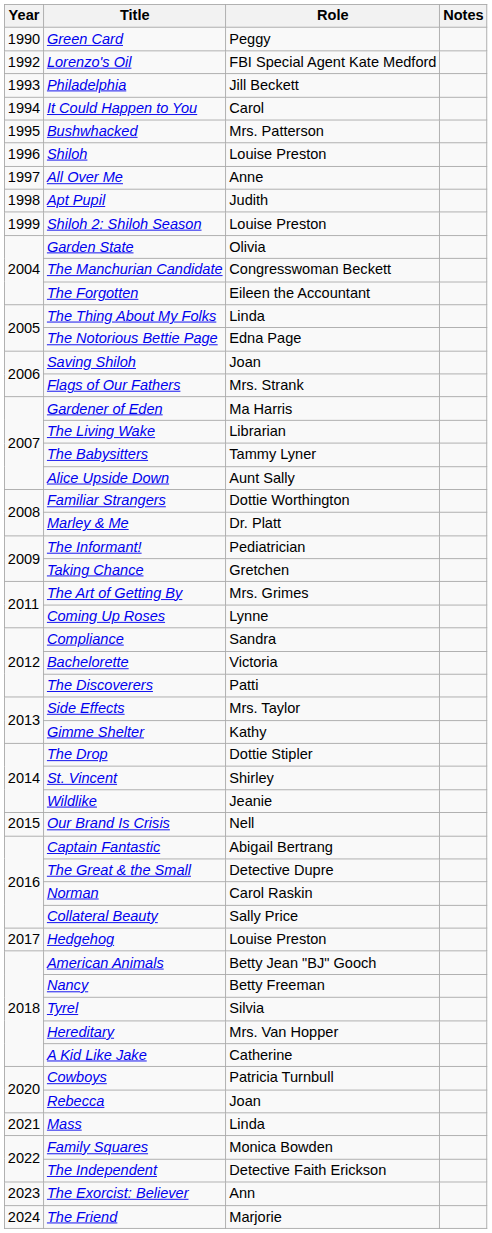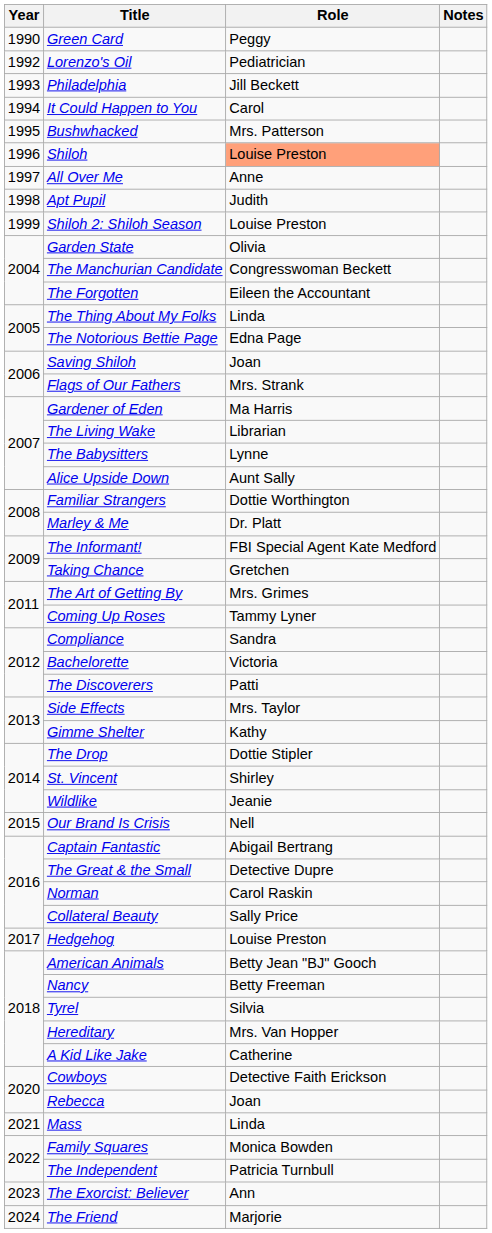(333, 62) FBI Special Agent Kate Medford -> (267, 62) Pediatrician
(278, 154) no background -> (278, 154) lightsalmon background
(273, 454) Tammy Lyner -> (249, 454) Lynne
(267, 547) Pediatrician -> (333, 547) FBI Special Agent Kate Medford
(249, 616) Lynne -> (273, 616) Tammy Lyner
(281, 1078) Patricia Turnbull -> (308, 1078) Detective Faith Erickson
(308, 1170) Detective Faith Erickson -> (281, 1170) Patricia Turnbull
